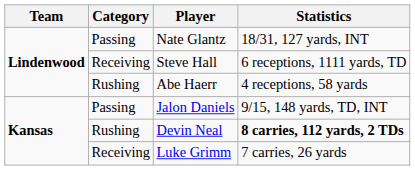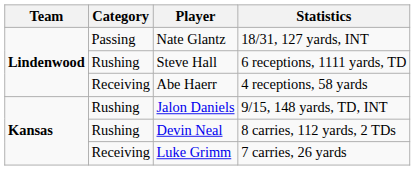(121, 61) Receiving -> (115, 61) Rushing
(115, 84) Rushing -> (121, 84) Receiving
(113, 107) Passing -> (115, 107) Rushing
(322, 130) bold -> (319, 130) normal
